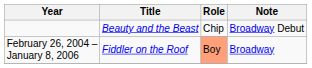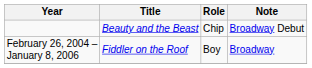(212, 50) lightsalmon background -> (212, 50) no background
